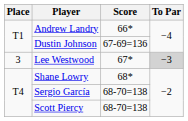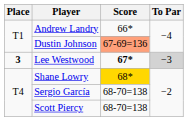(125, 44) no background -> (125, 44) lightsalmon background
(18, 60) normal -> (18, 60) bold
(125, 60) normal -> (125, 60) bold
(125, 76) no background -> (125, 76) gold background
